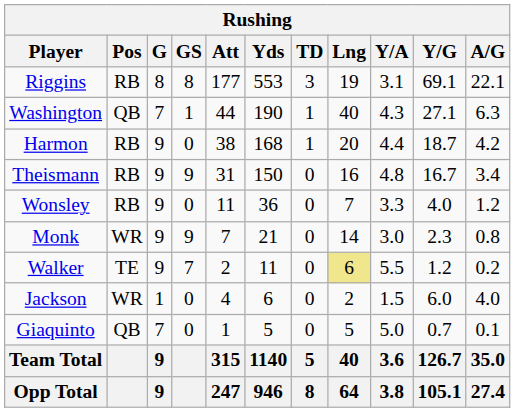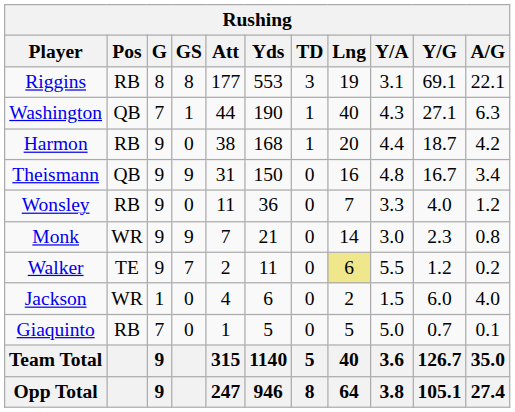(127, 174) RB -> (127, 174) QB
(127, 329) QB -> (127, 329) RB
